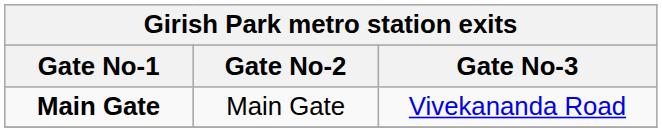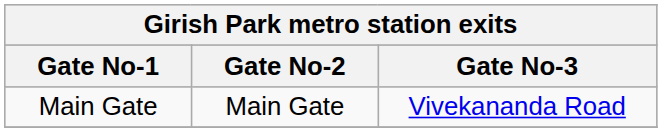(99, 106) bold -> (98, 106) normal
